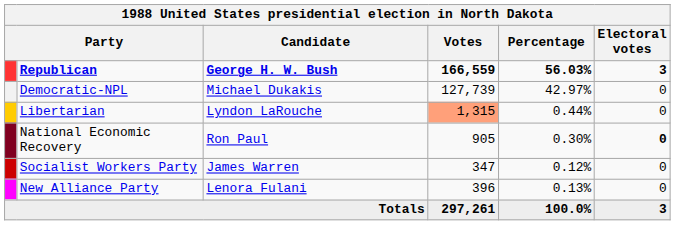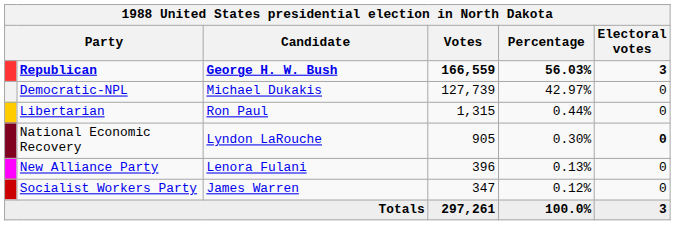(264, 113) Lyndon LaRouche -> (237, 113) Ron Paul
(476, 113) lightsalmon background -> (476, 113) no background
(237, 141) Ron Paul -> (264, 141) Lyndon LaRouche
rows swapped: (89, 189) <-> (108, 169)
